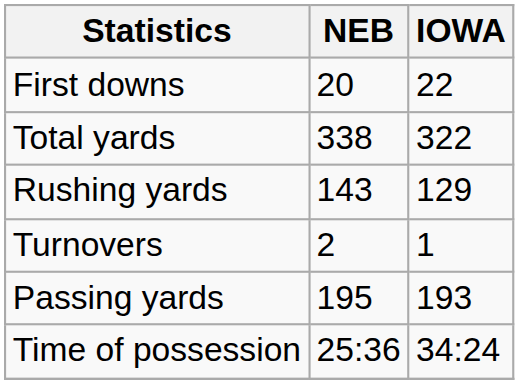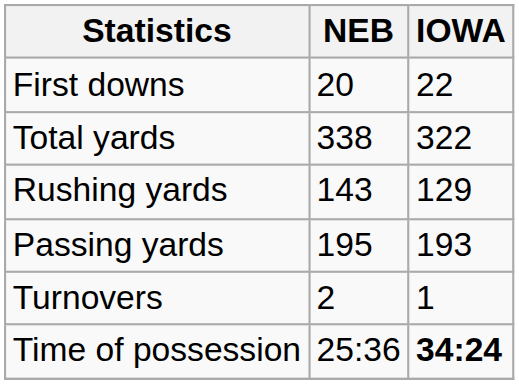rows swapped: (118, 297) <-> (88, 244)
(458, 350) normal -> (459, 350) bold
